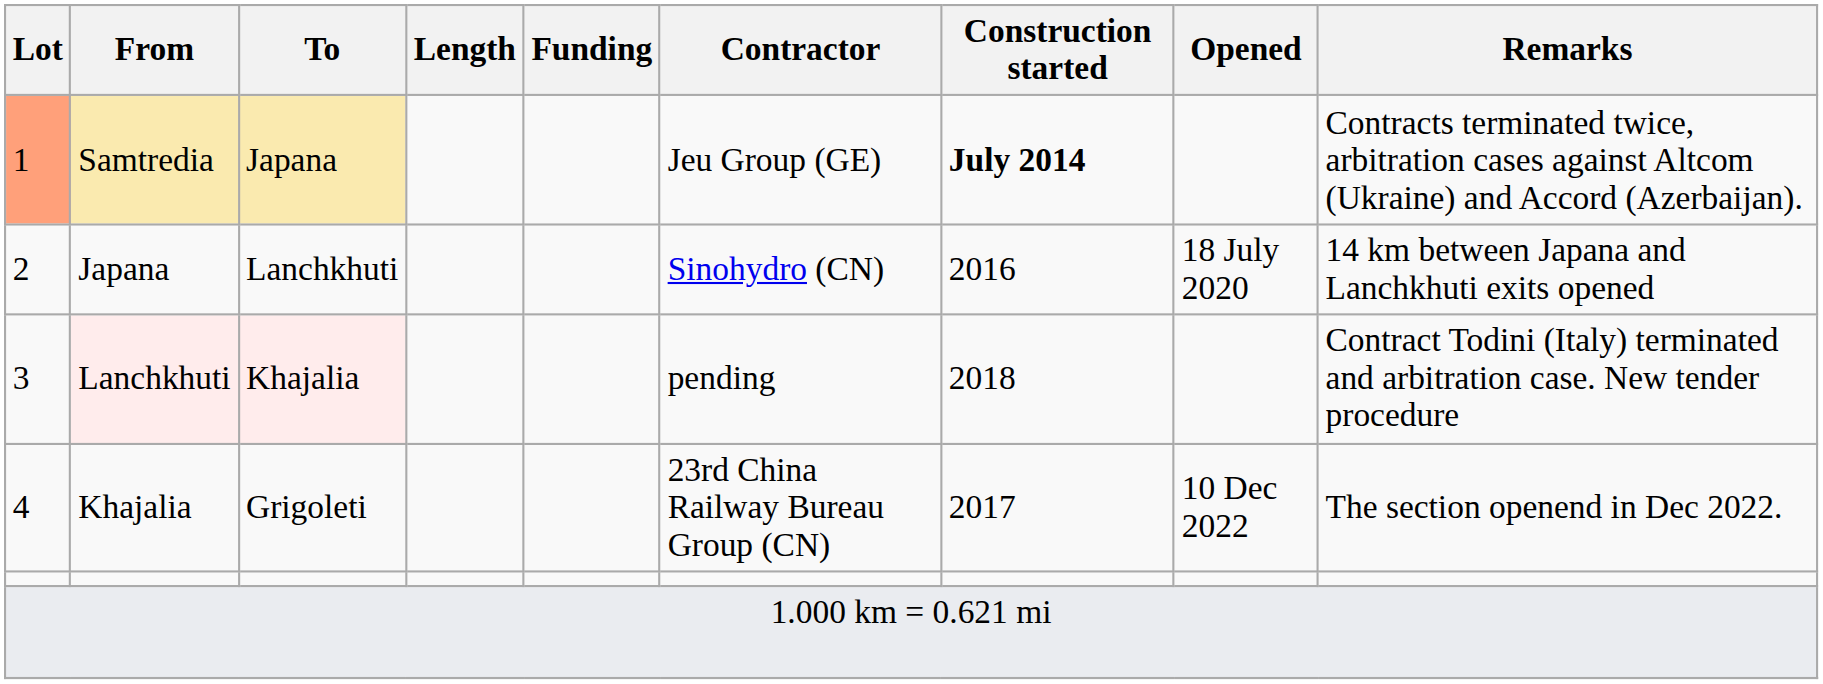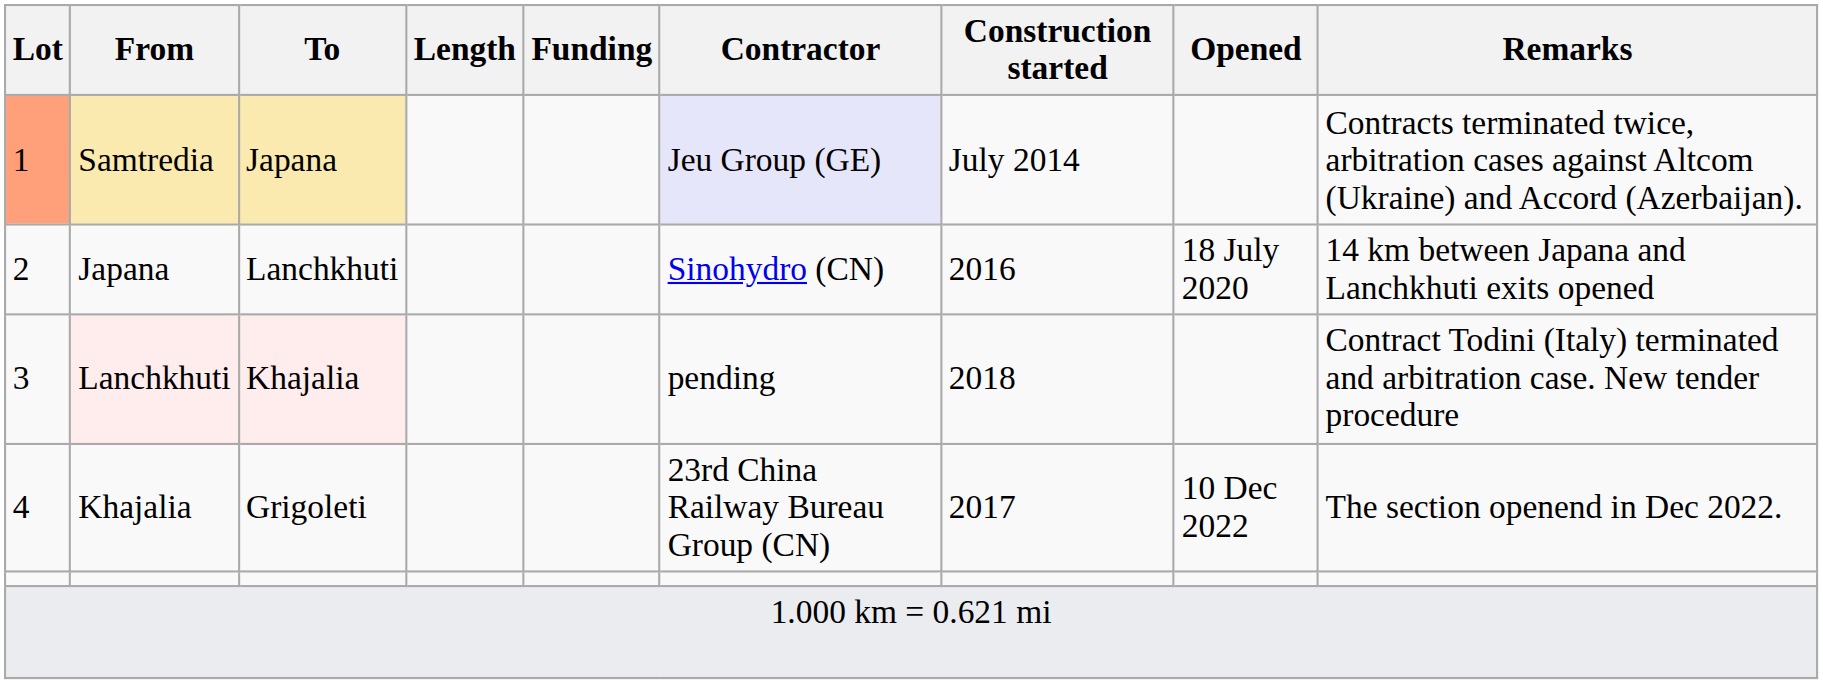(774, 159) no background -> (774, 159) lavender background
(1017, 159) bold -> (1014, 159) normal
